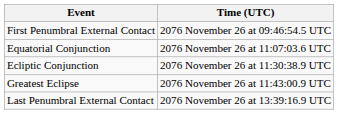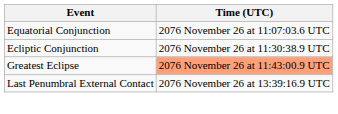- row: (81, 30)
(245, 83) no background -> (244, 65) lightsalmon background
